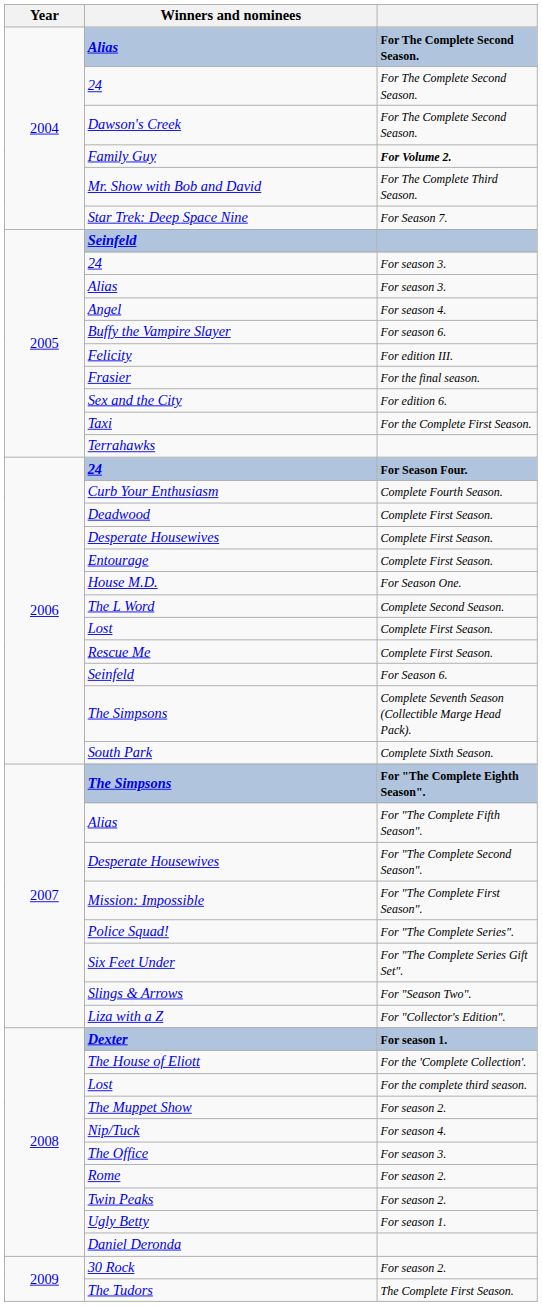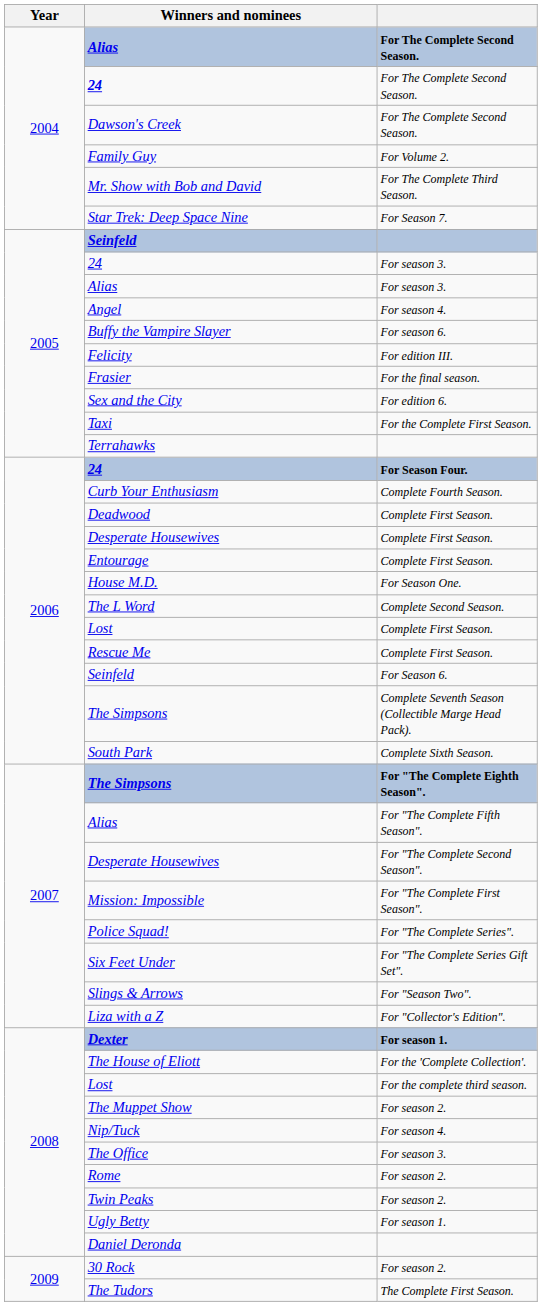(95, 85) normal -> (95, 85) bold
(416, 155) bold -> (415, 155) normal
